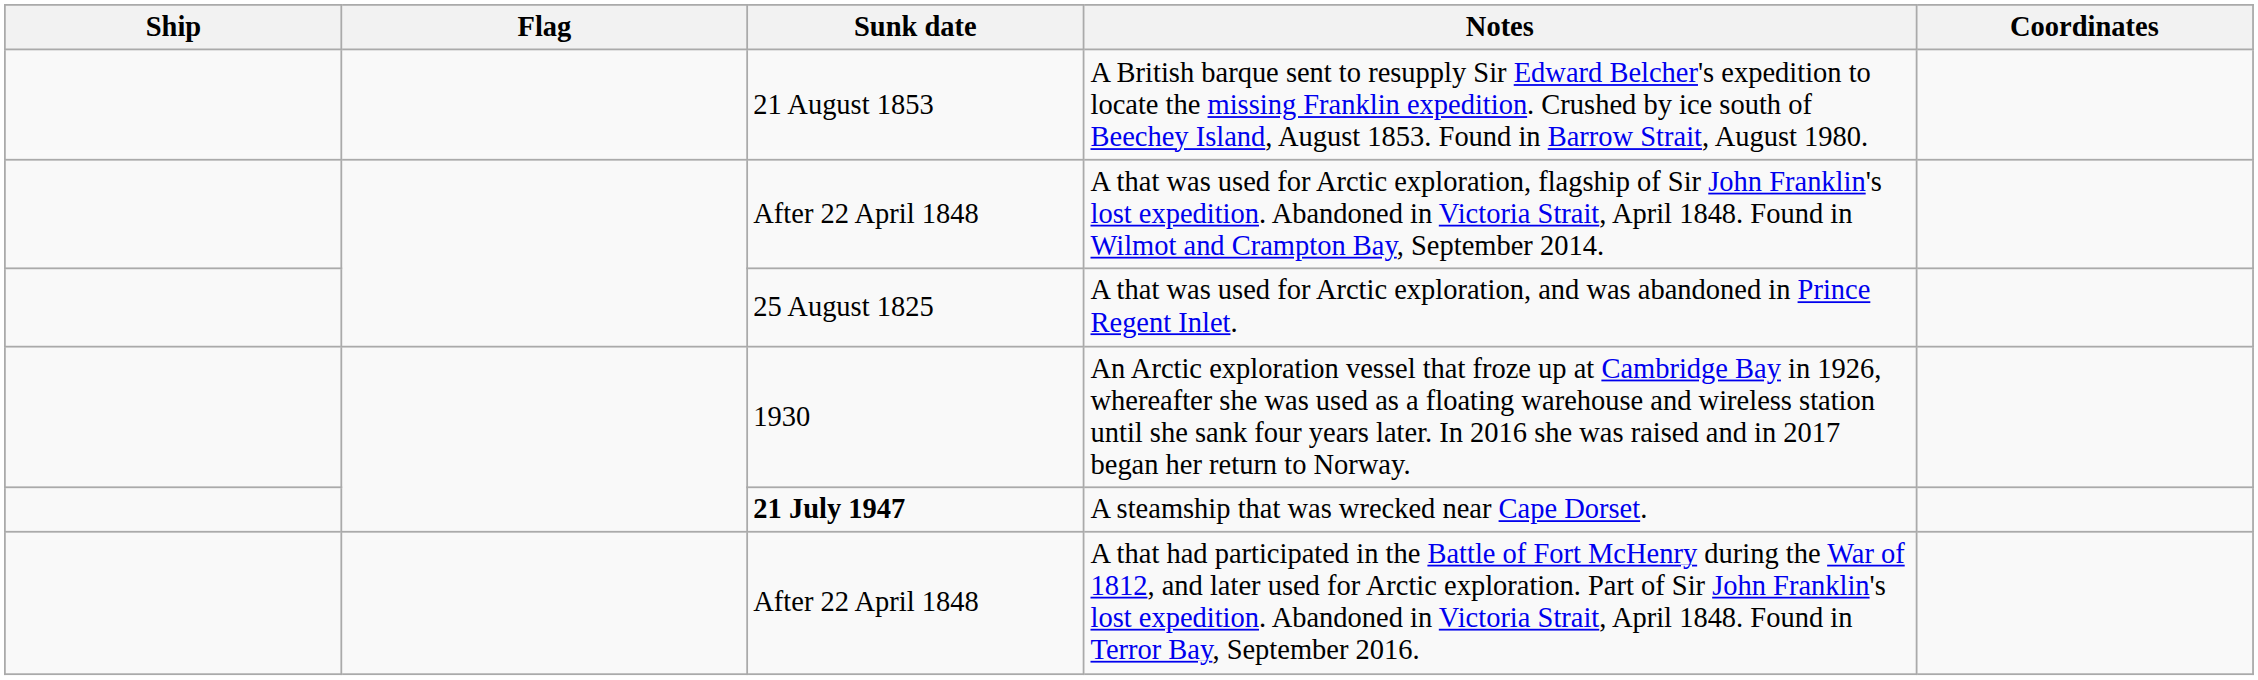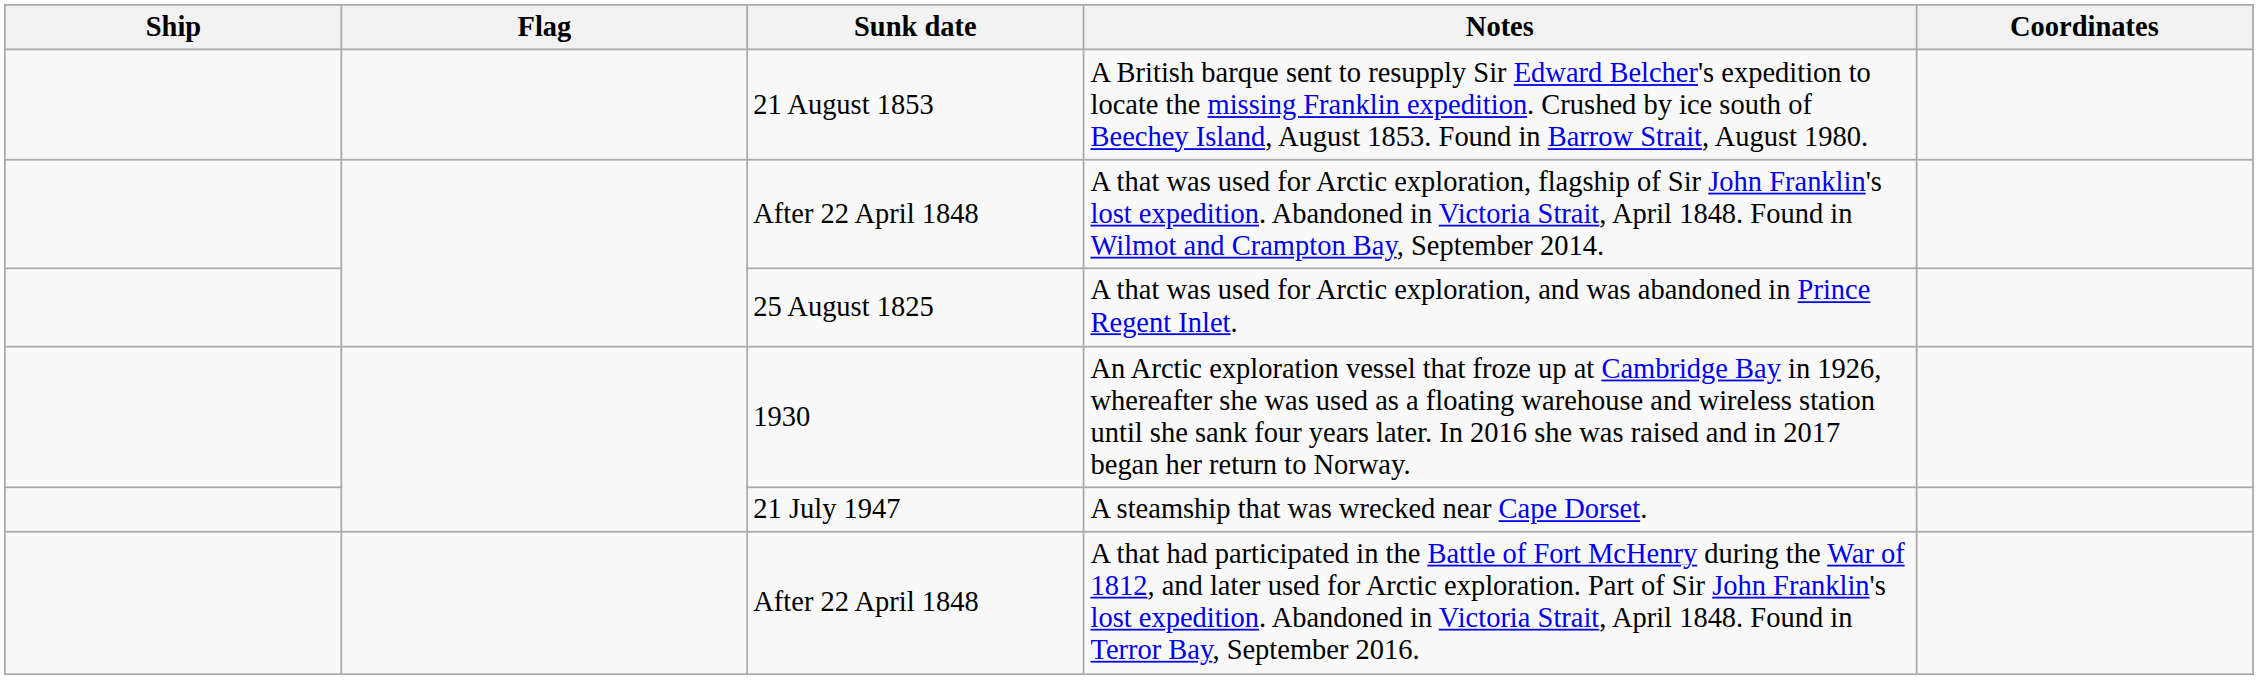(829, 509) bold -> (827, 509) normal
